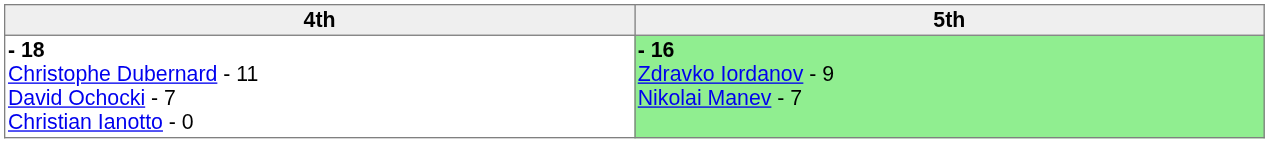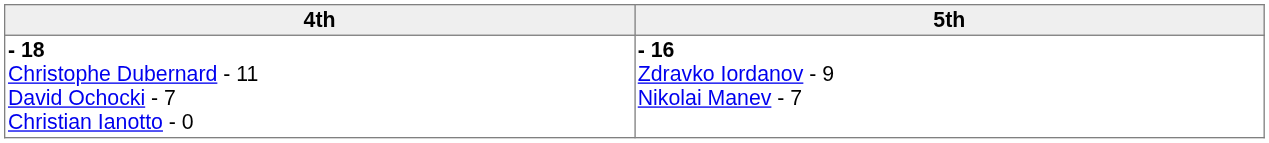(736, 74) lightgreen background -> (736, 74) no background
